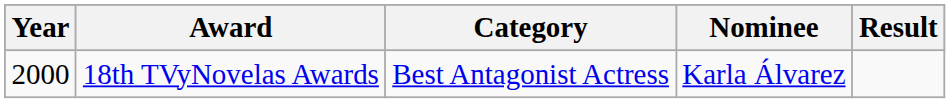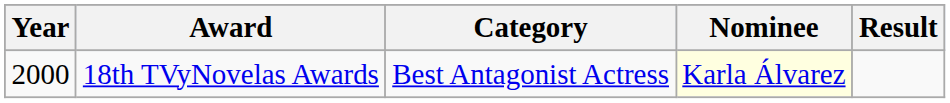(764, 73) no background -> (764, 73) lightyellow background
